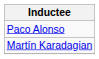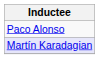(50, 45) no background -> (50, 45) lavender background
